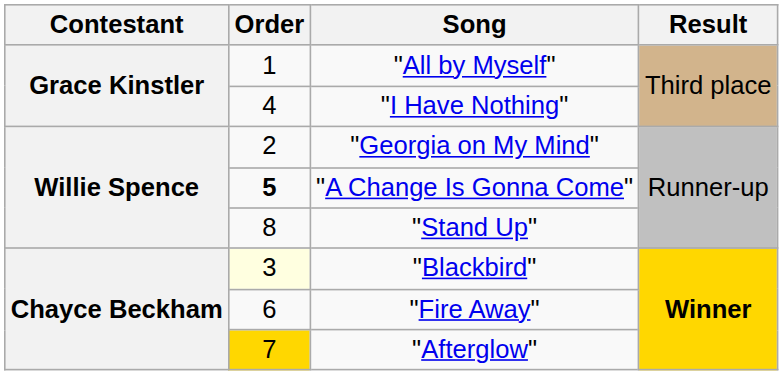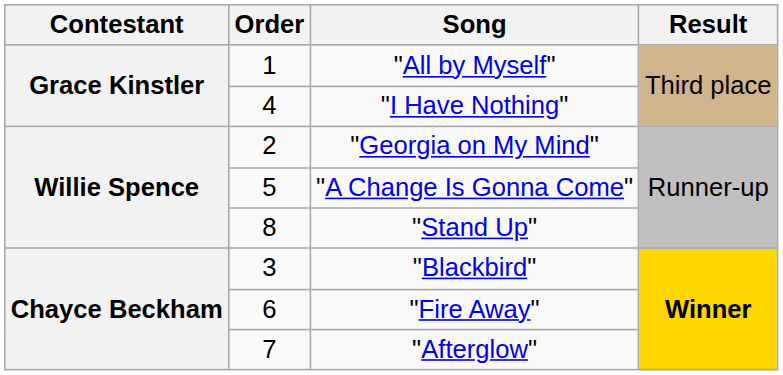(269, 187) bold -> (269, 187) normal
(269, 268) lightyellow background -> (269, 268) no background
(269, 349) gold background -> (269, 349) no background
